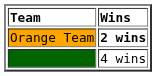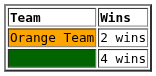(123, 38) bold -> (123, 38) normal
